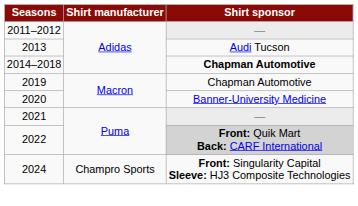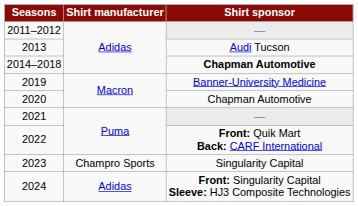(260, 82) Chapman Automotive -> (260, 82) Banner-University Medicine
(260, 99) Banner-University Medicine -> (260, 99) Chapman Automotive
(260, 140) lightgrey background -> (260, 140) no background
+ row: (34, 163)
(115, 169) Champro Sports -> (115, 186) Adidas
